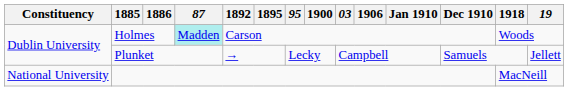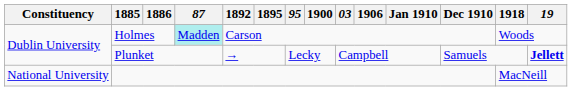(546, 55) normal -> (547, 55) bold
